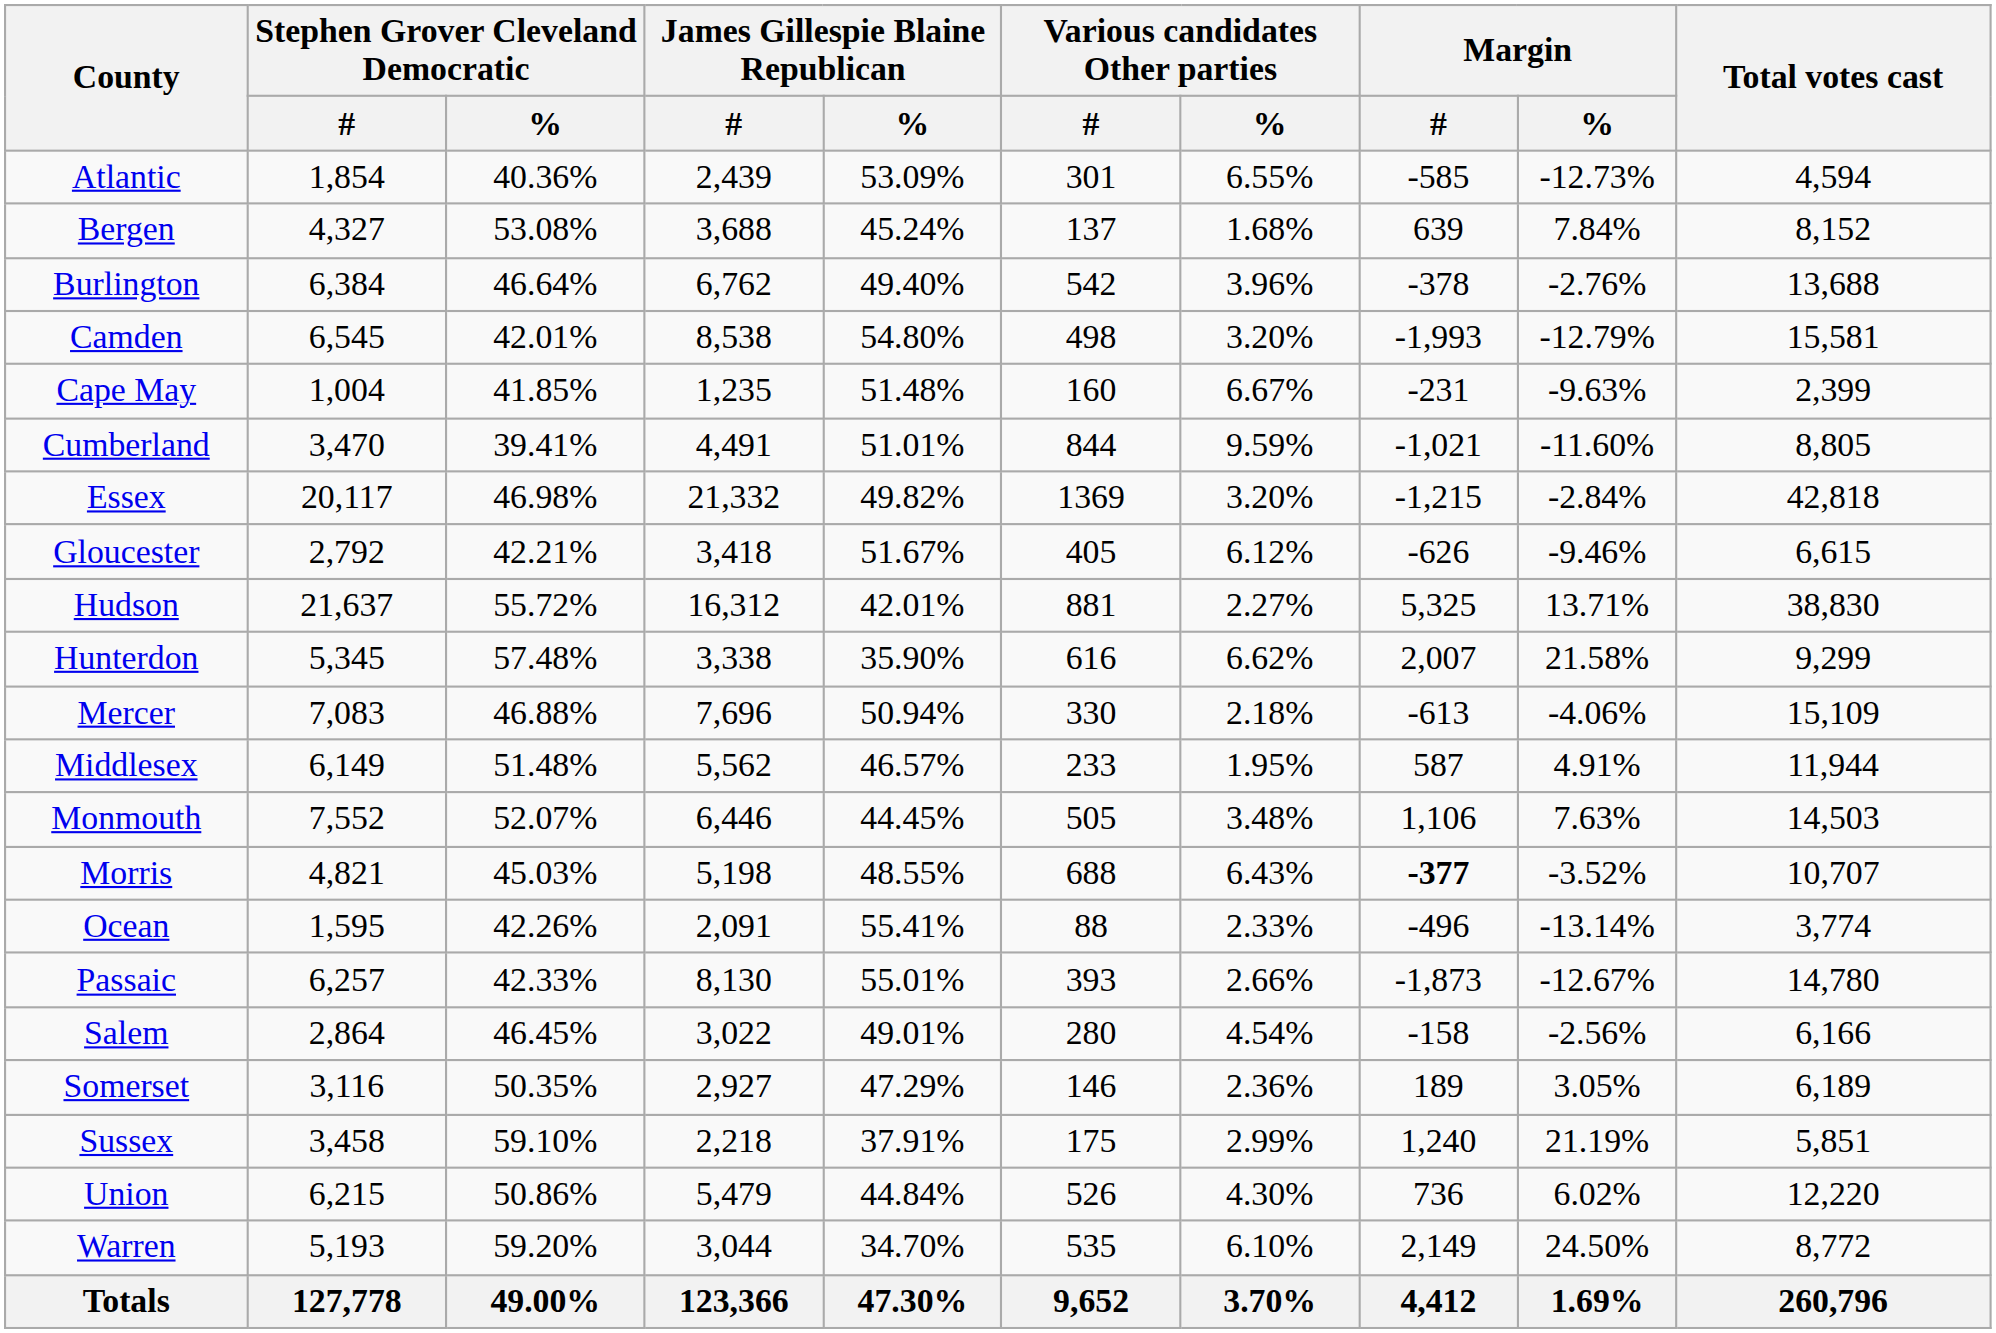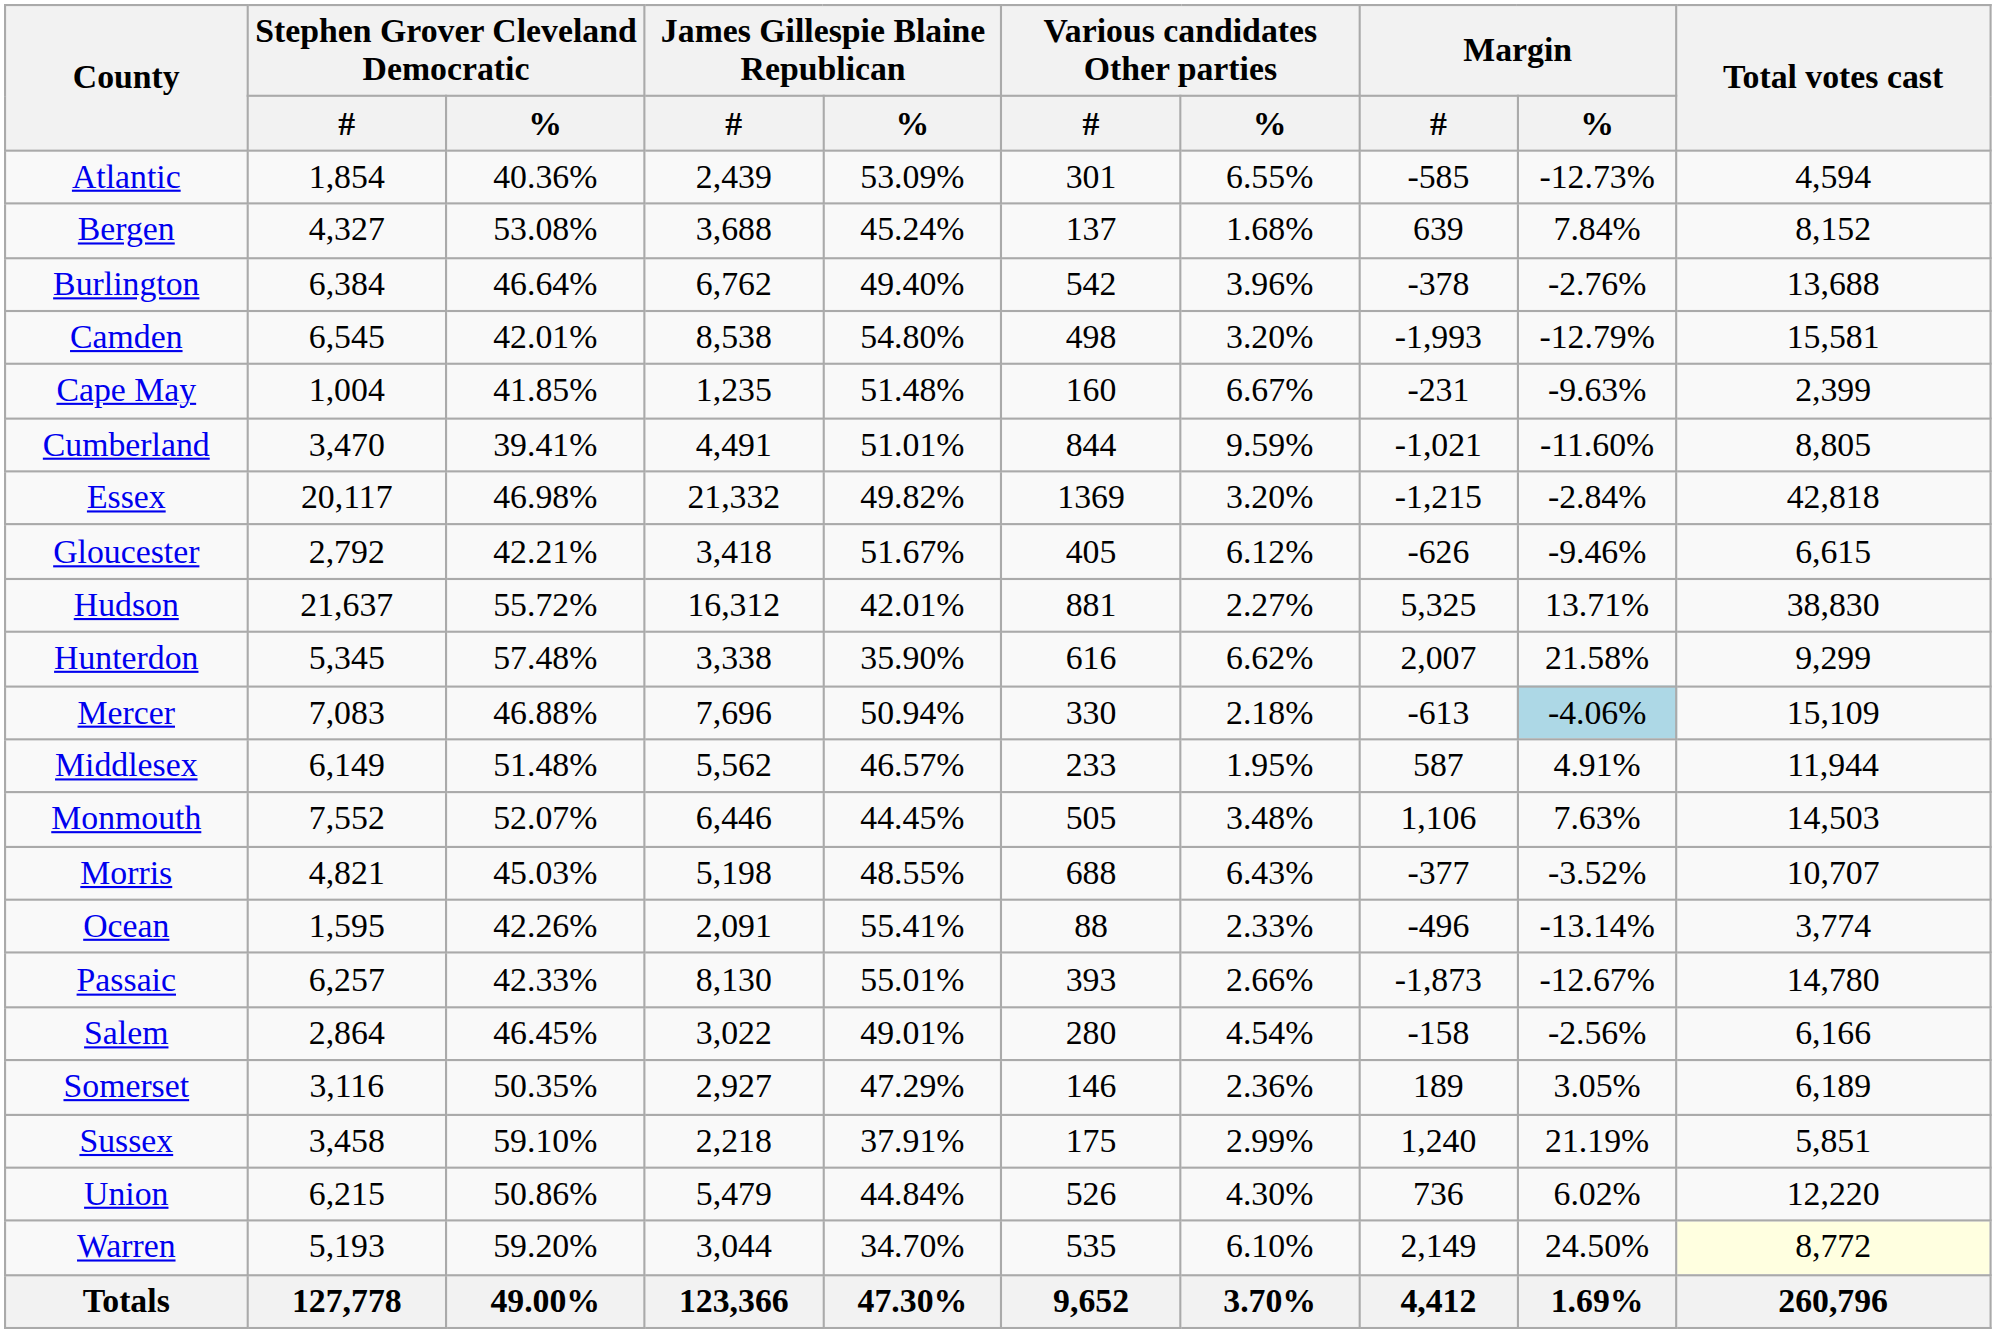(1597, 711) no background -> (1597, 711) lightblue background
(1438, 872) bold -> (1438, 872) normal
(1833, 1247) no background -> (1833, 1247) lightyellow background
